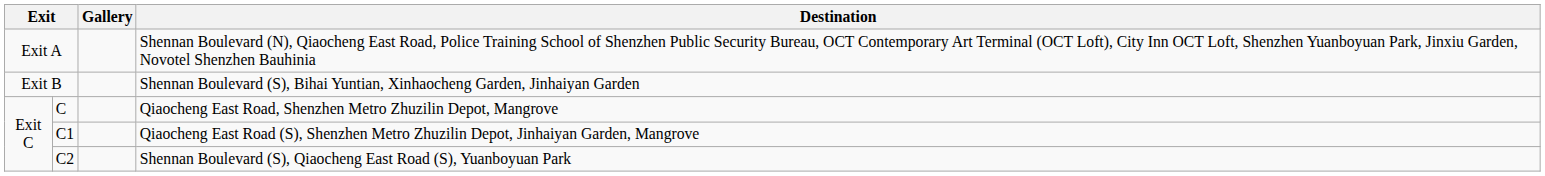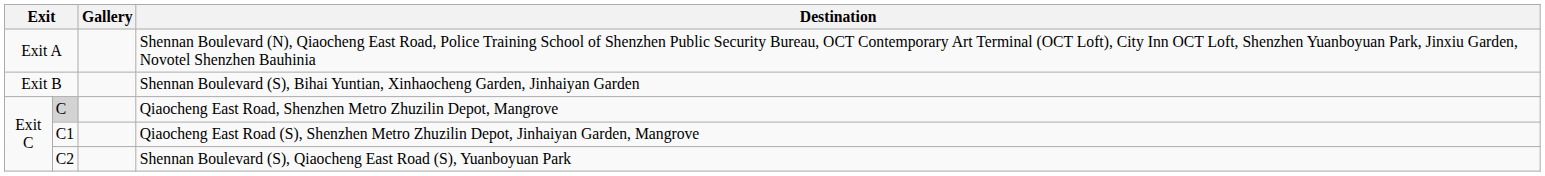(61, 109) no background -> (61, 109) lightgrey background
